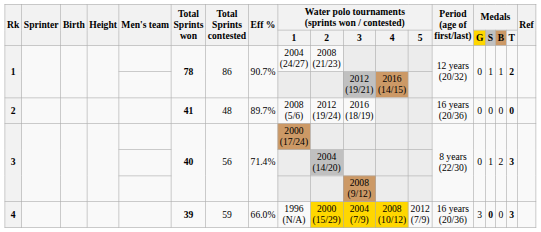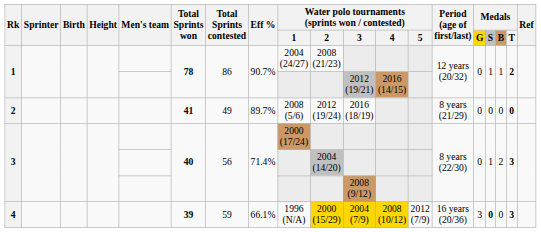(227, 110) 48 -> (227, 110) 49
(453, 110) 16 years (20/36) -> (453, 110) 8 years (21/29)
(263, 214) 66.0% -> (263, 214) 66.1%
